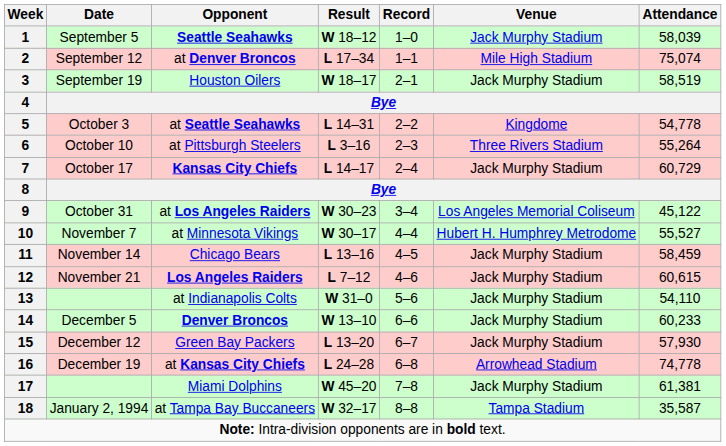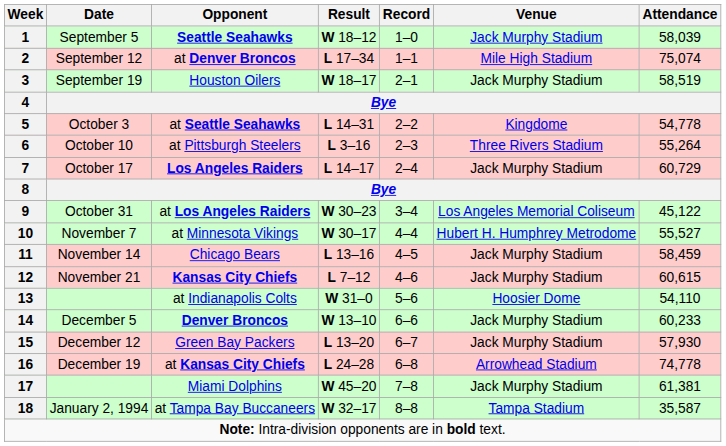(235, 168) Kansas City Chiefs -> (235, 168) Los Angeles Raiders
(235, 277) Los Angeles Raiders -> (235, 277) Kansas City Chiefs
(536, 299) Jack Murphy Stadium -> (536, 299) Hoosier Dome
